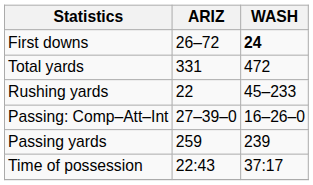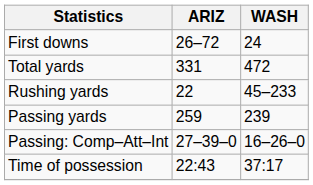(253, 42) bold -> (253, 42) normal
rows swapped: (57, 141) <-> (88, 117)
